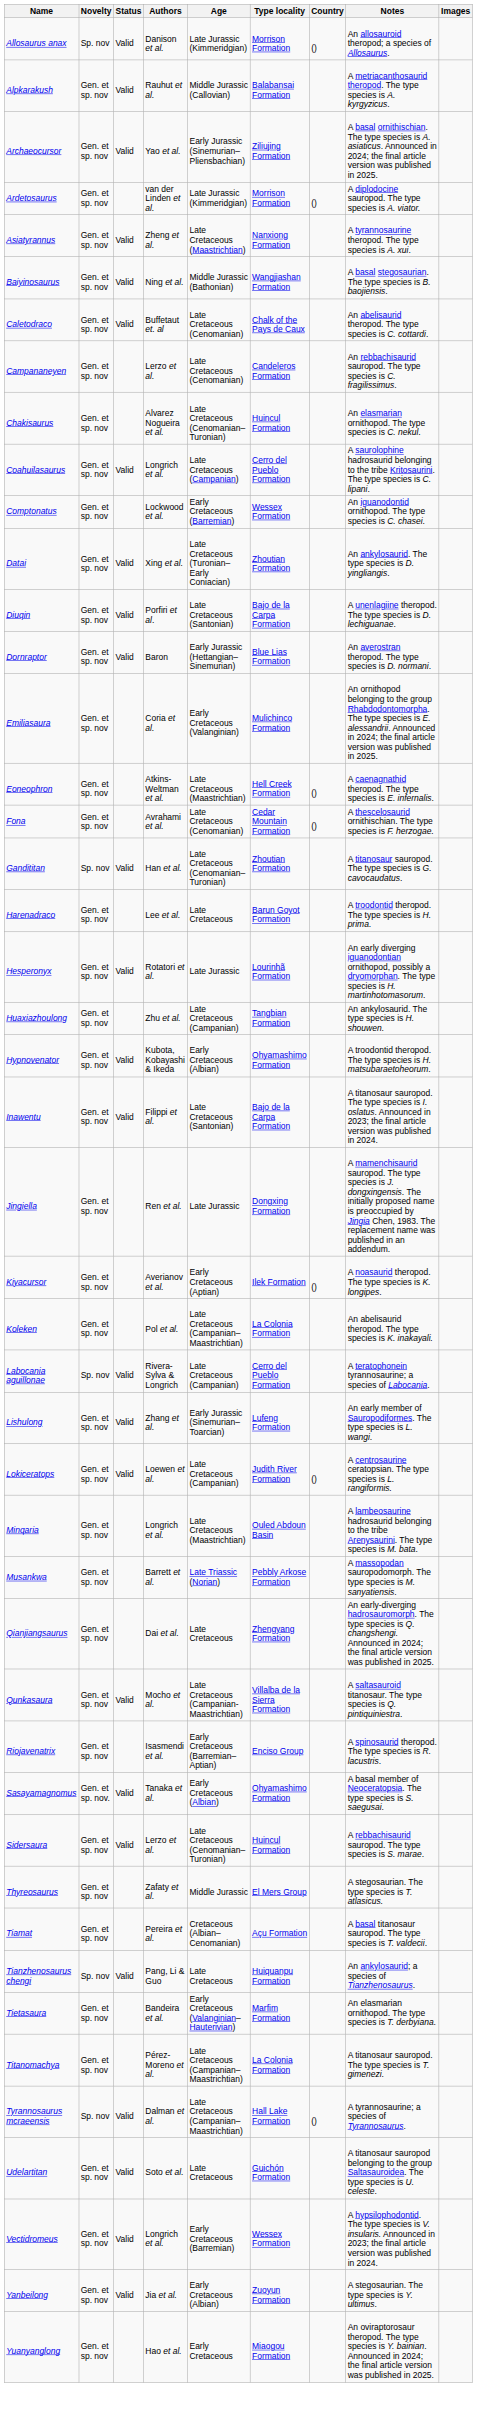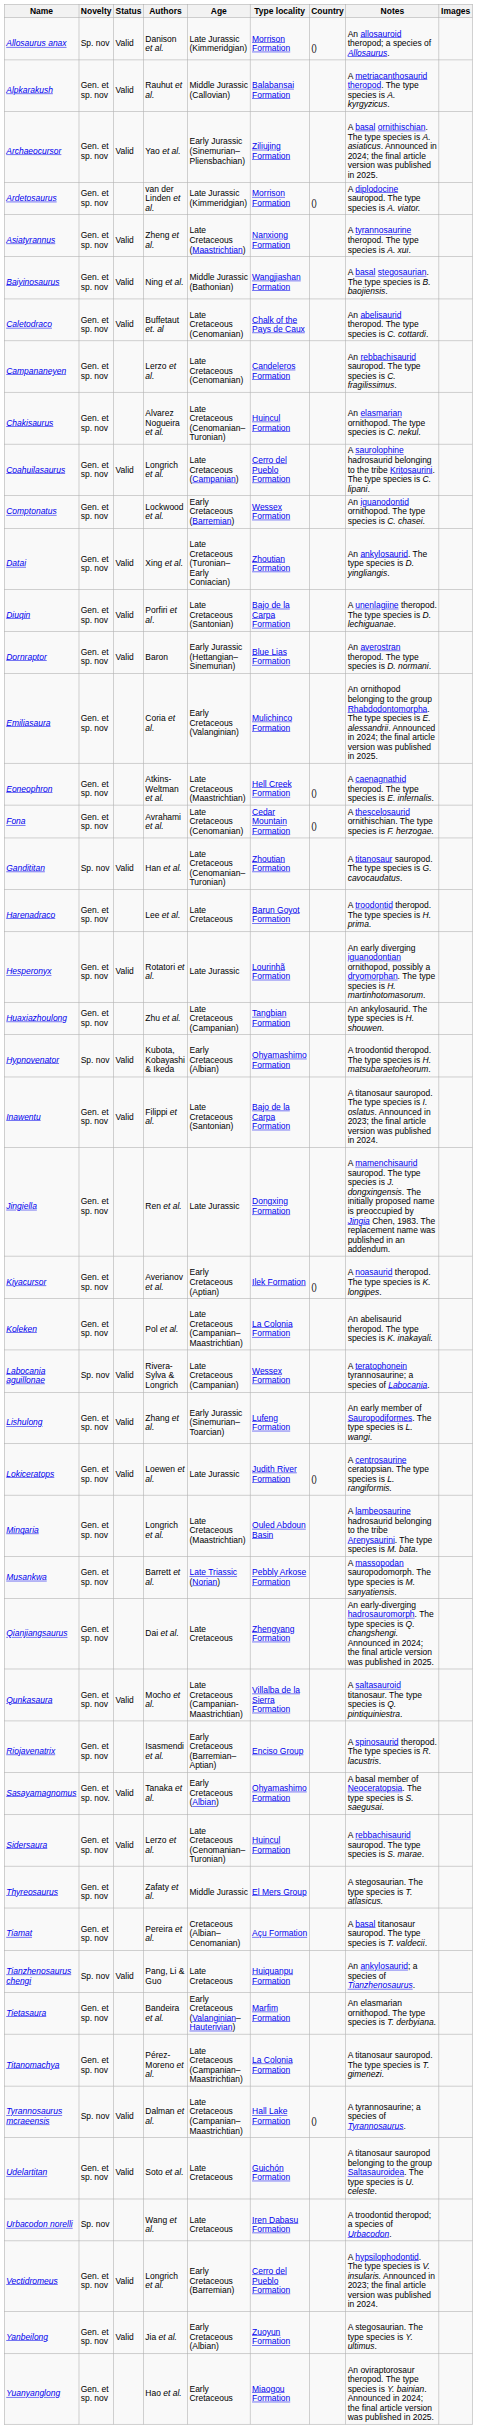(95, 1060) Gen. et sp. nov -> (95, 1060) Sp. nov
(271, 1376) Cerro del Pueblo Formation -> (271, 1376) Wessex Formation
(214, 1474) Late Cretaceous (Campanian) -> (214, 1474) Late Jurassic
+ row: (39, 2224)
(271, 2239) Wessex Formation -> (271, 2281) Cerro del Pueblo Formation
